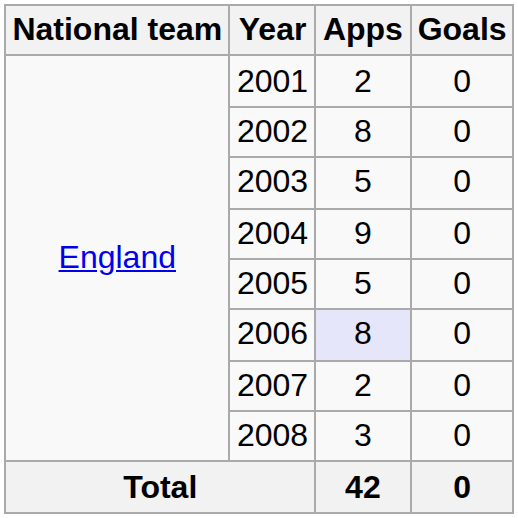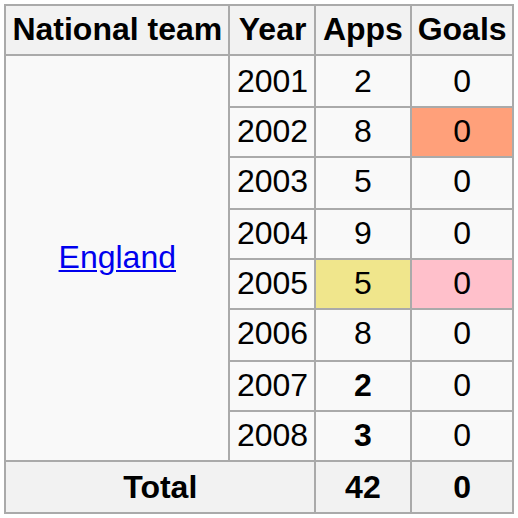(462, 131) no background -> (462, 131) lightsalmon background
(363, 283) no background -> (363, 283) khaki background
(462, 283) no background -> (462, 283) pink background
(363, 334) lavender background -> (363, 334) no background
(363, 385) normal -> (363, 385) bold
(363, 435) normal -> (363, 435) bold
